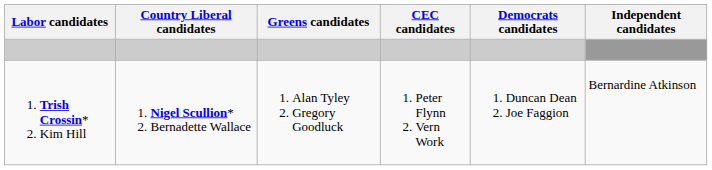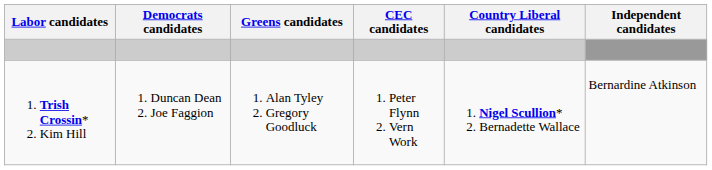columns swapped: (186, 22) <-> (528, 22)
